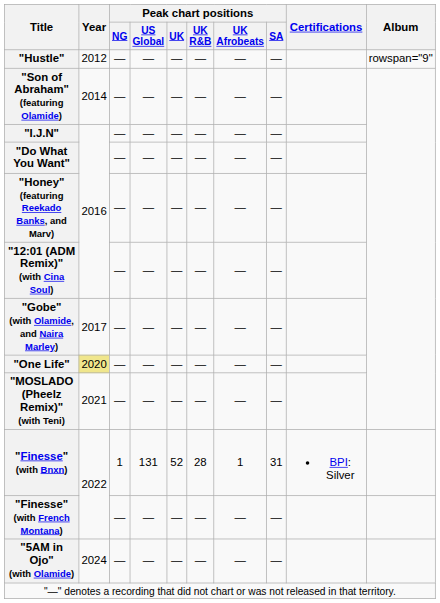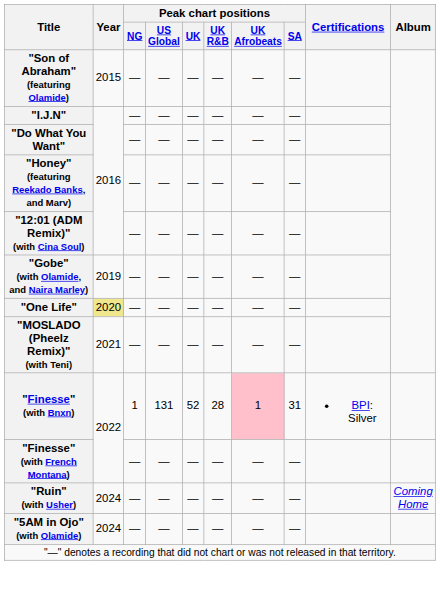- row: (42, 59)
(94, 96) 2014 -> (108, 78) 2015
(94, 326) 2017 -> (108, 276) 2019
(240, 462) no background -> (258, 406) pink background
+ row: (49, 498)
